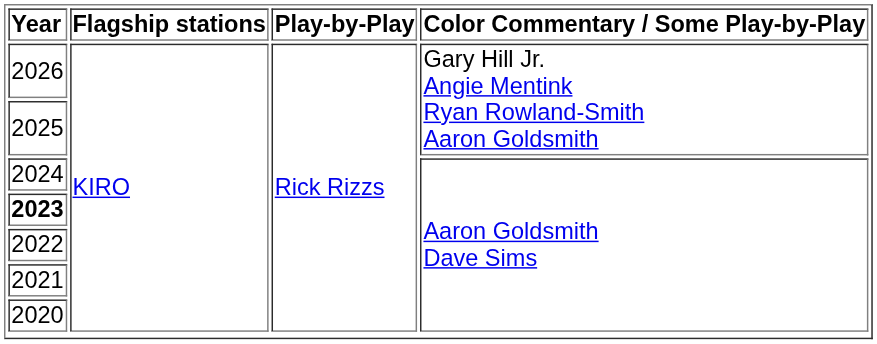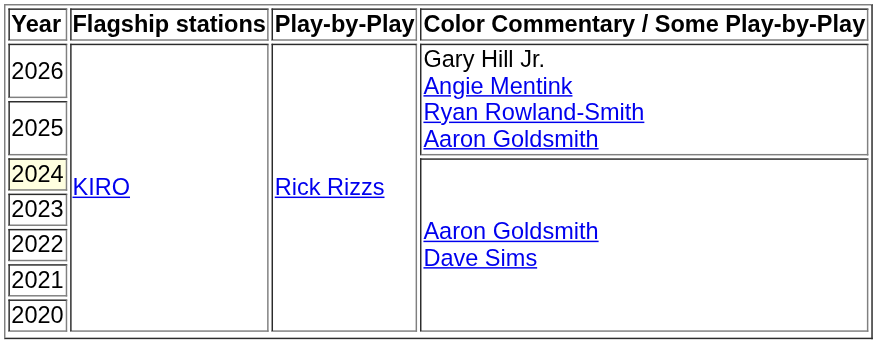(38, 174) no background -> (38, 174) lightyellow background
(38, 209) bold -> (38, 209) normal
